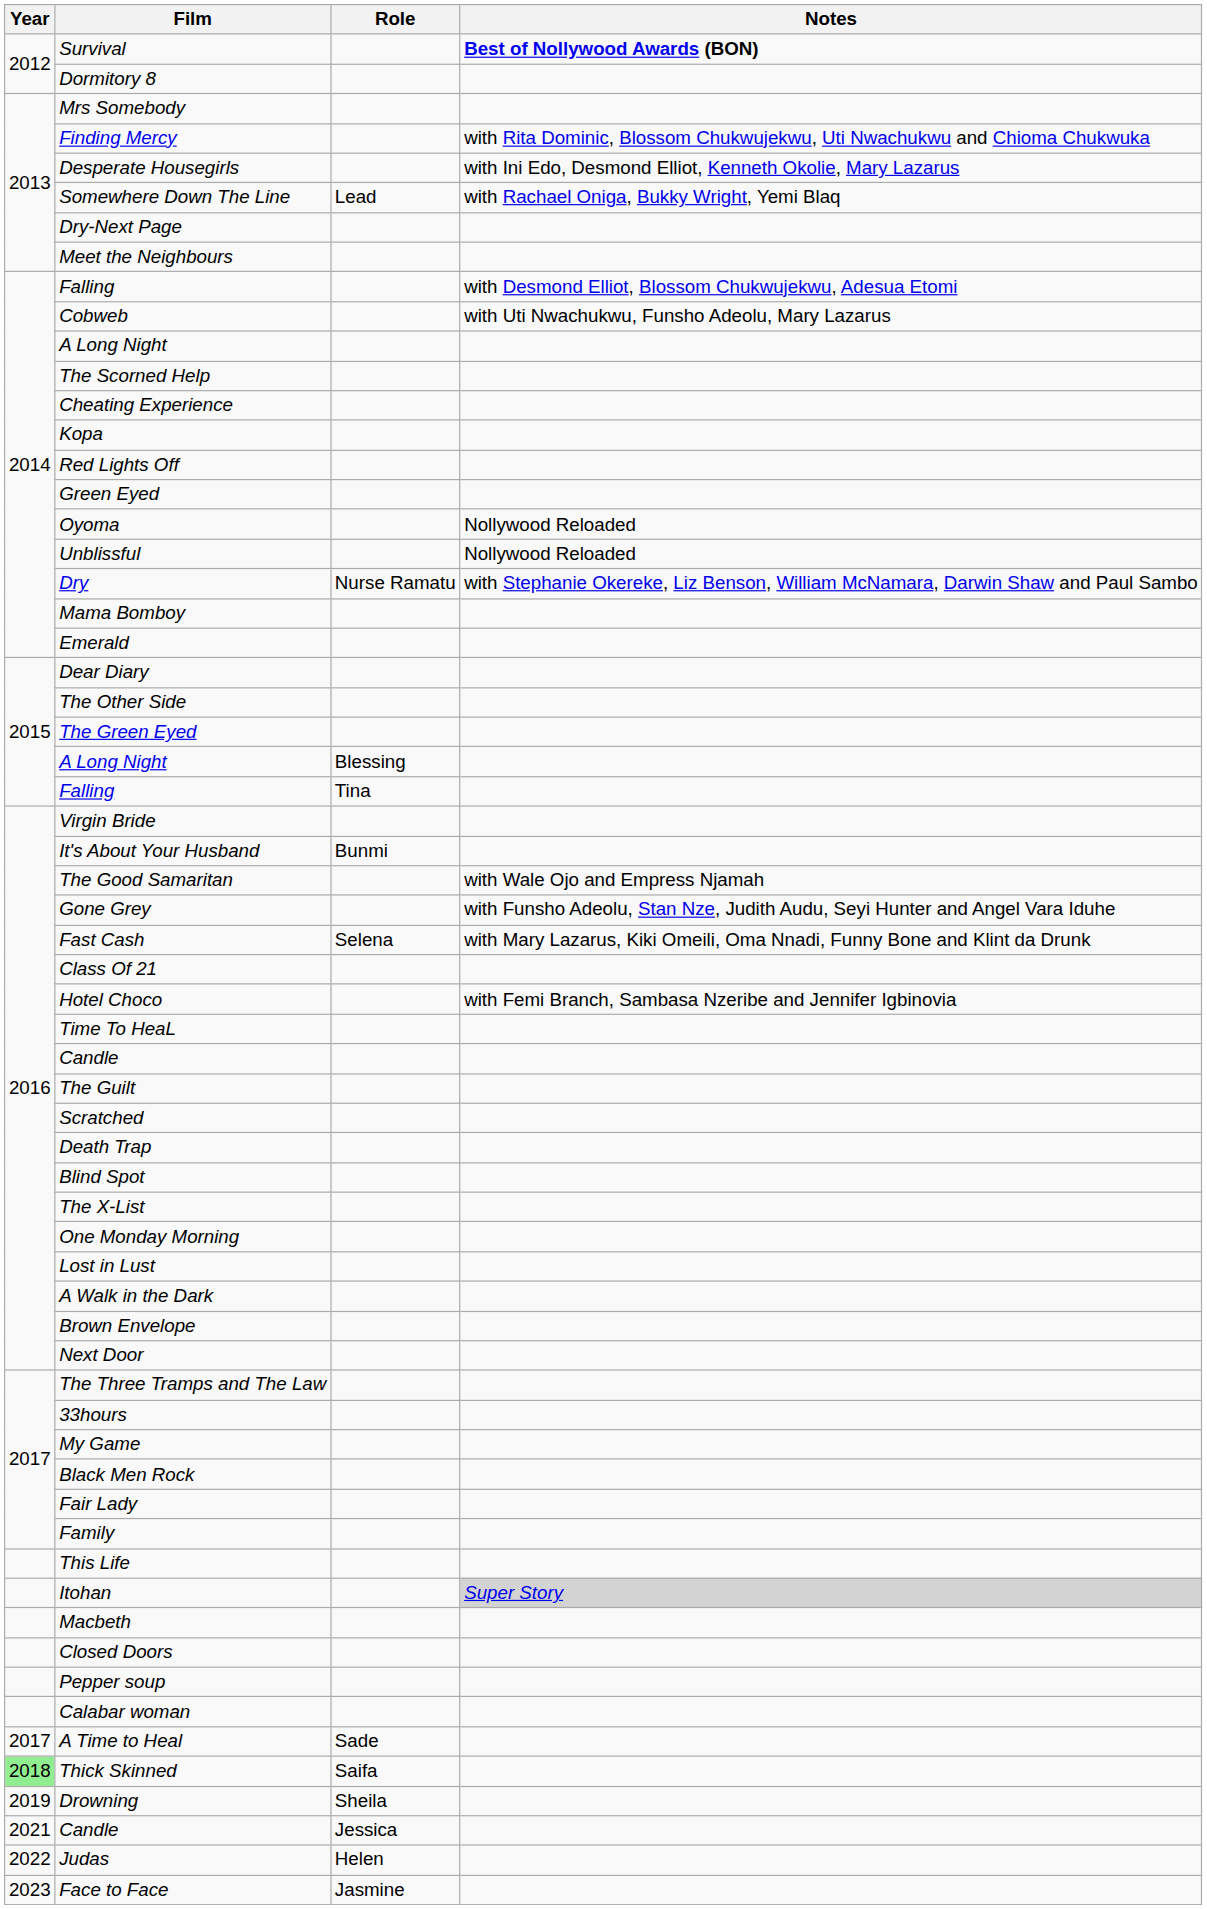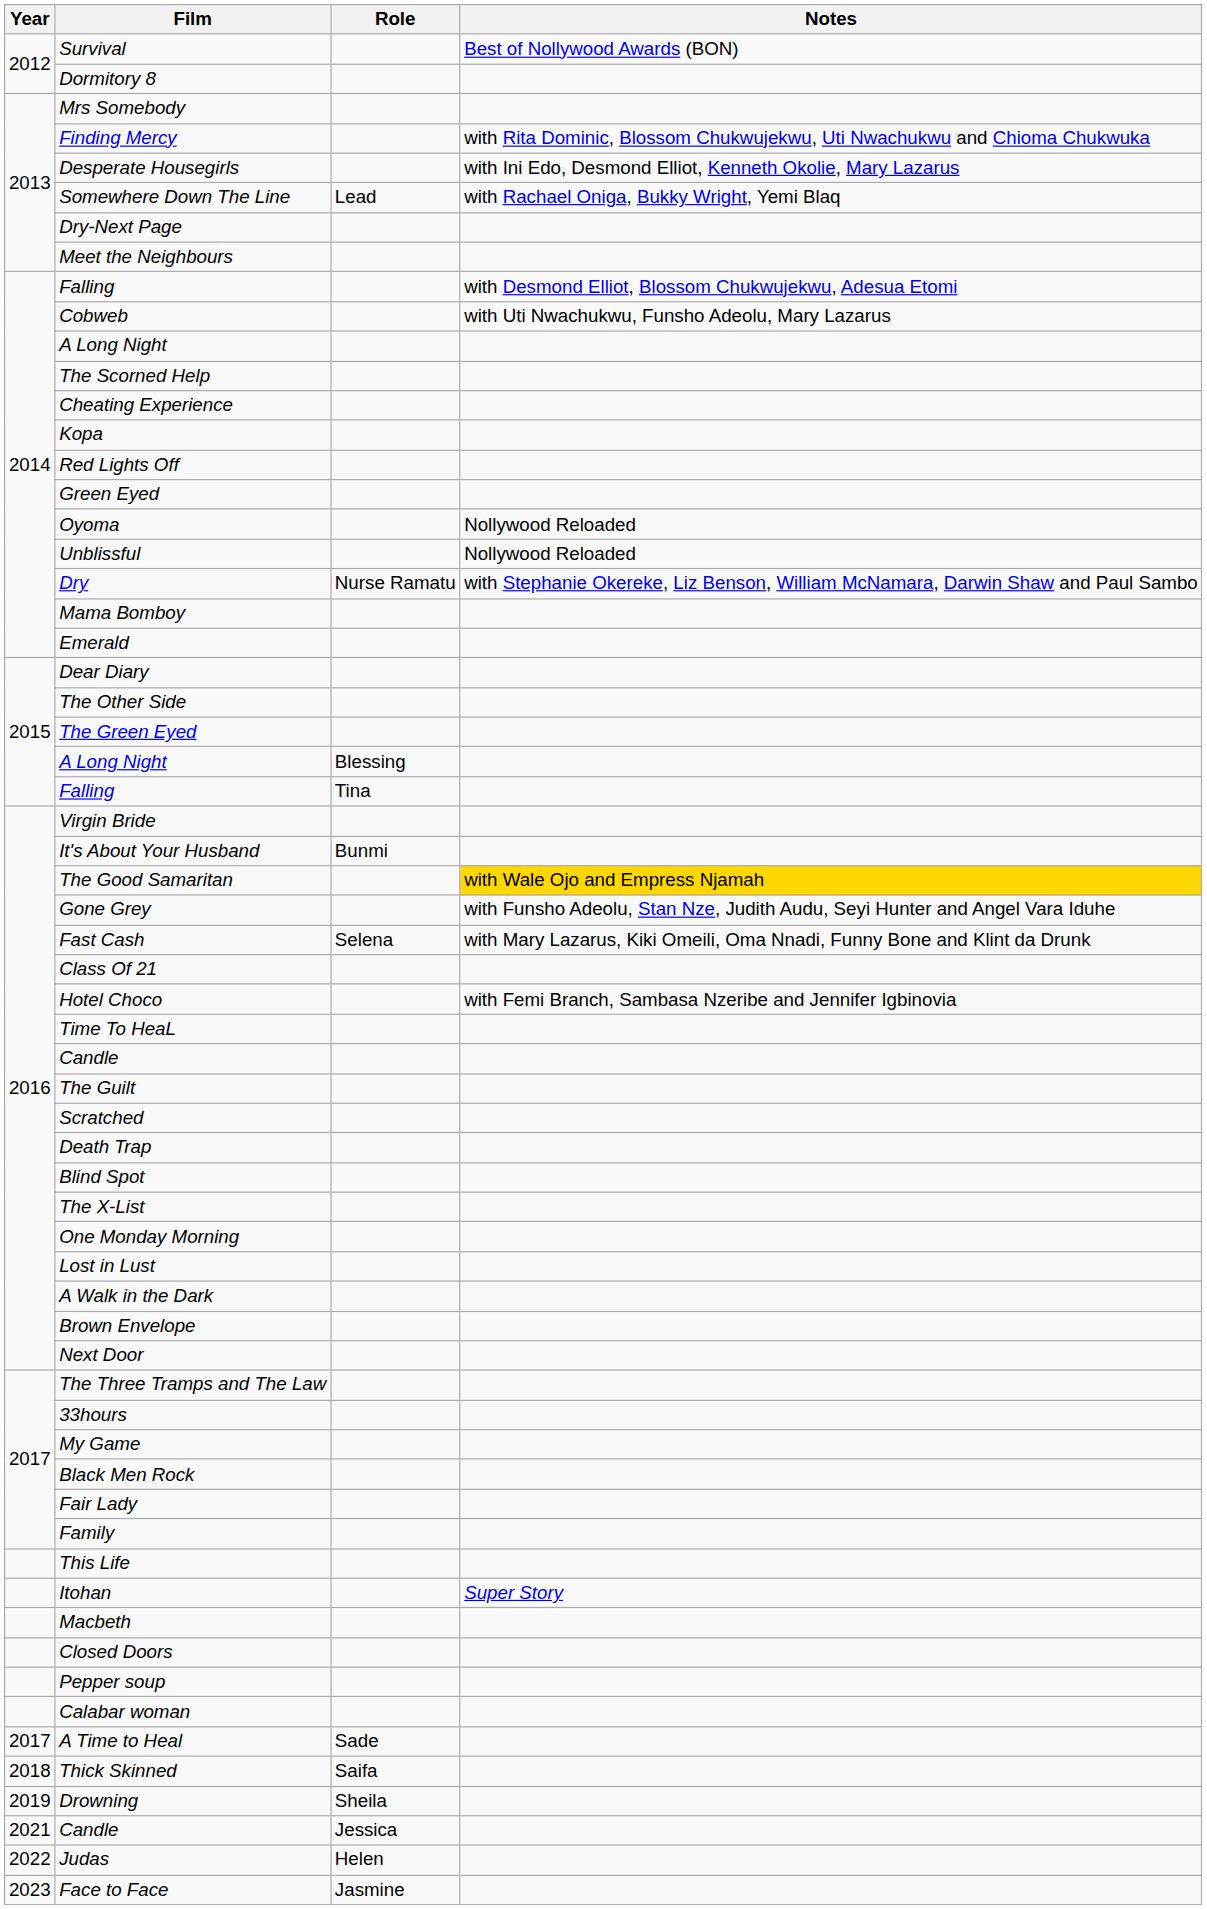(611, 49) bold -> (601, 49) normal
(614, 880) no background -> (614, 880) gold background
(514, 1592) lightgrey background -> (514, 1592) no background
(30, 1770) lightgreen background -> (30, 1770) no background
